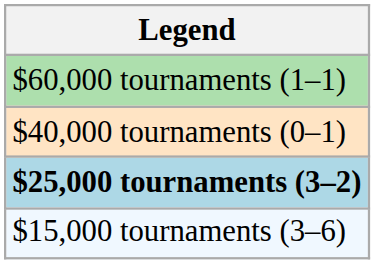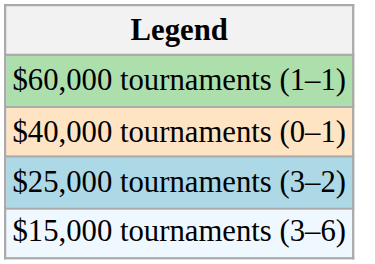(187, 181) bold -> (179, 181) normal
